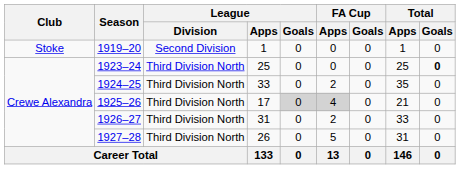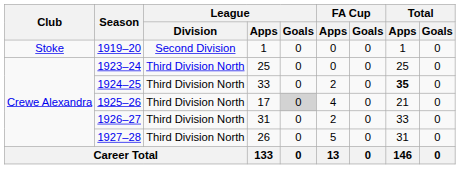(437, 66) bold -> (437, 66) normal
(403, 84) normal -> (403, 84) bold
(333, 102) lightgrey background -> (333, 102) no background
